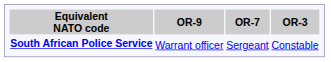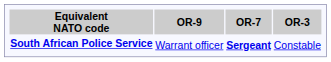(247, 45) normal -> (249, 45) bold
